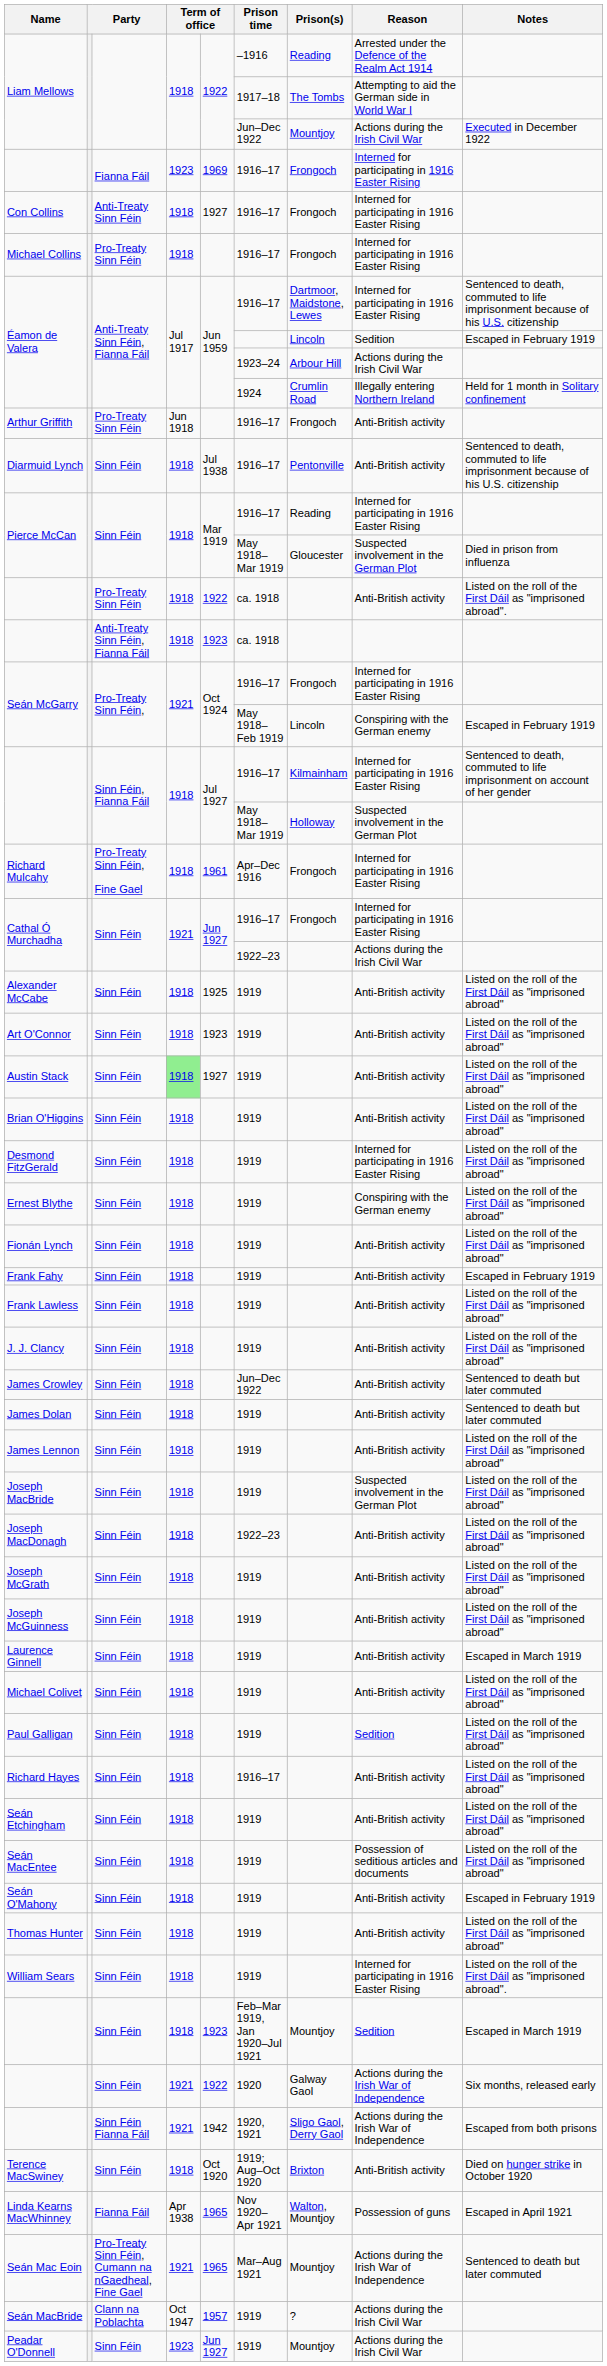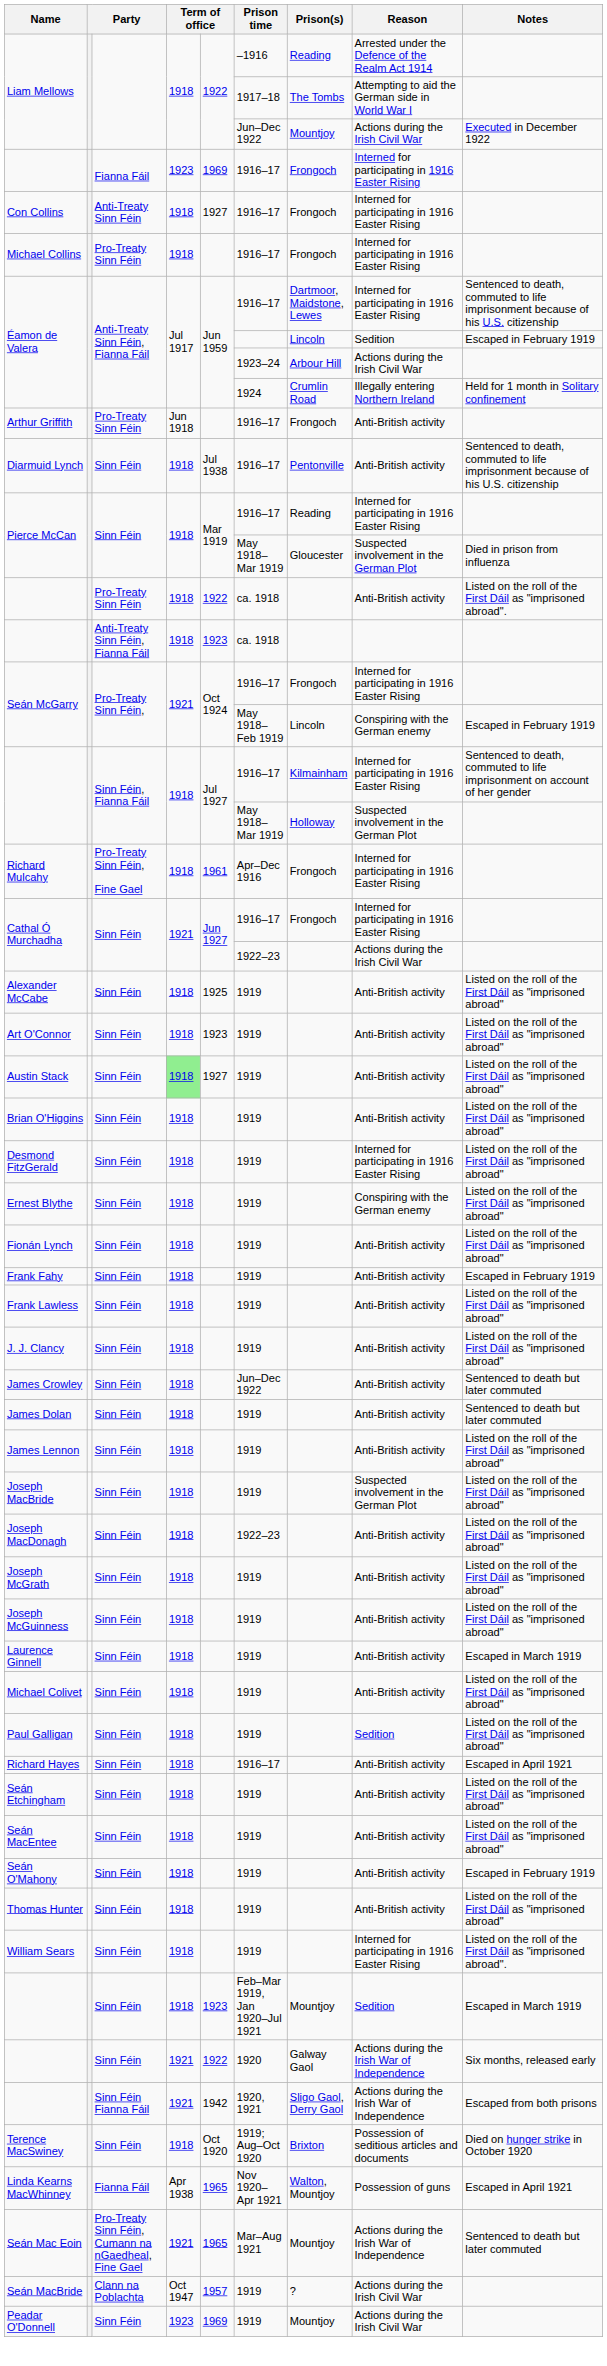(525, 1777) Listed on the roll of the First Dáil as "imprisoned abroad" -> (519, 1764) Escaped in April 1921
(406, 1861) Possession of seditious articles and documents -> (400, 1837) Anti-British activity
(400, 2170) Anti-British activity -> (406, 2145) Possession of seditious articles and documents
(215, 2346) Jun 1927 -> (215, 2321) 1969
